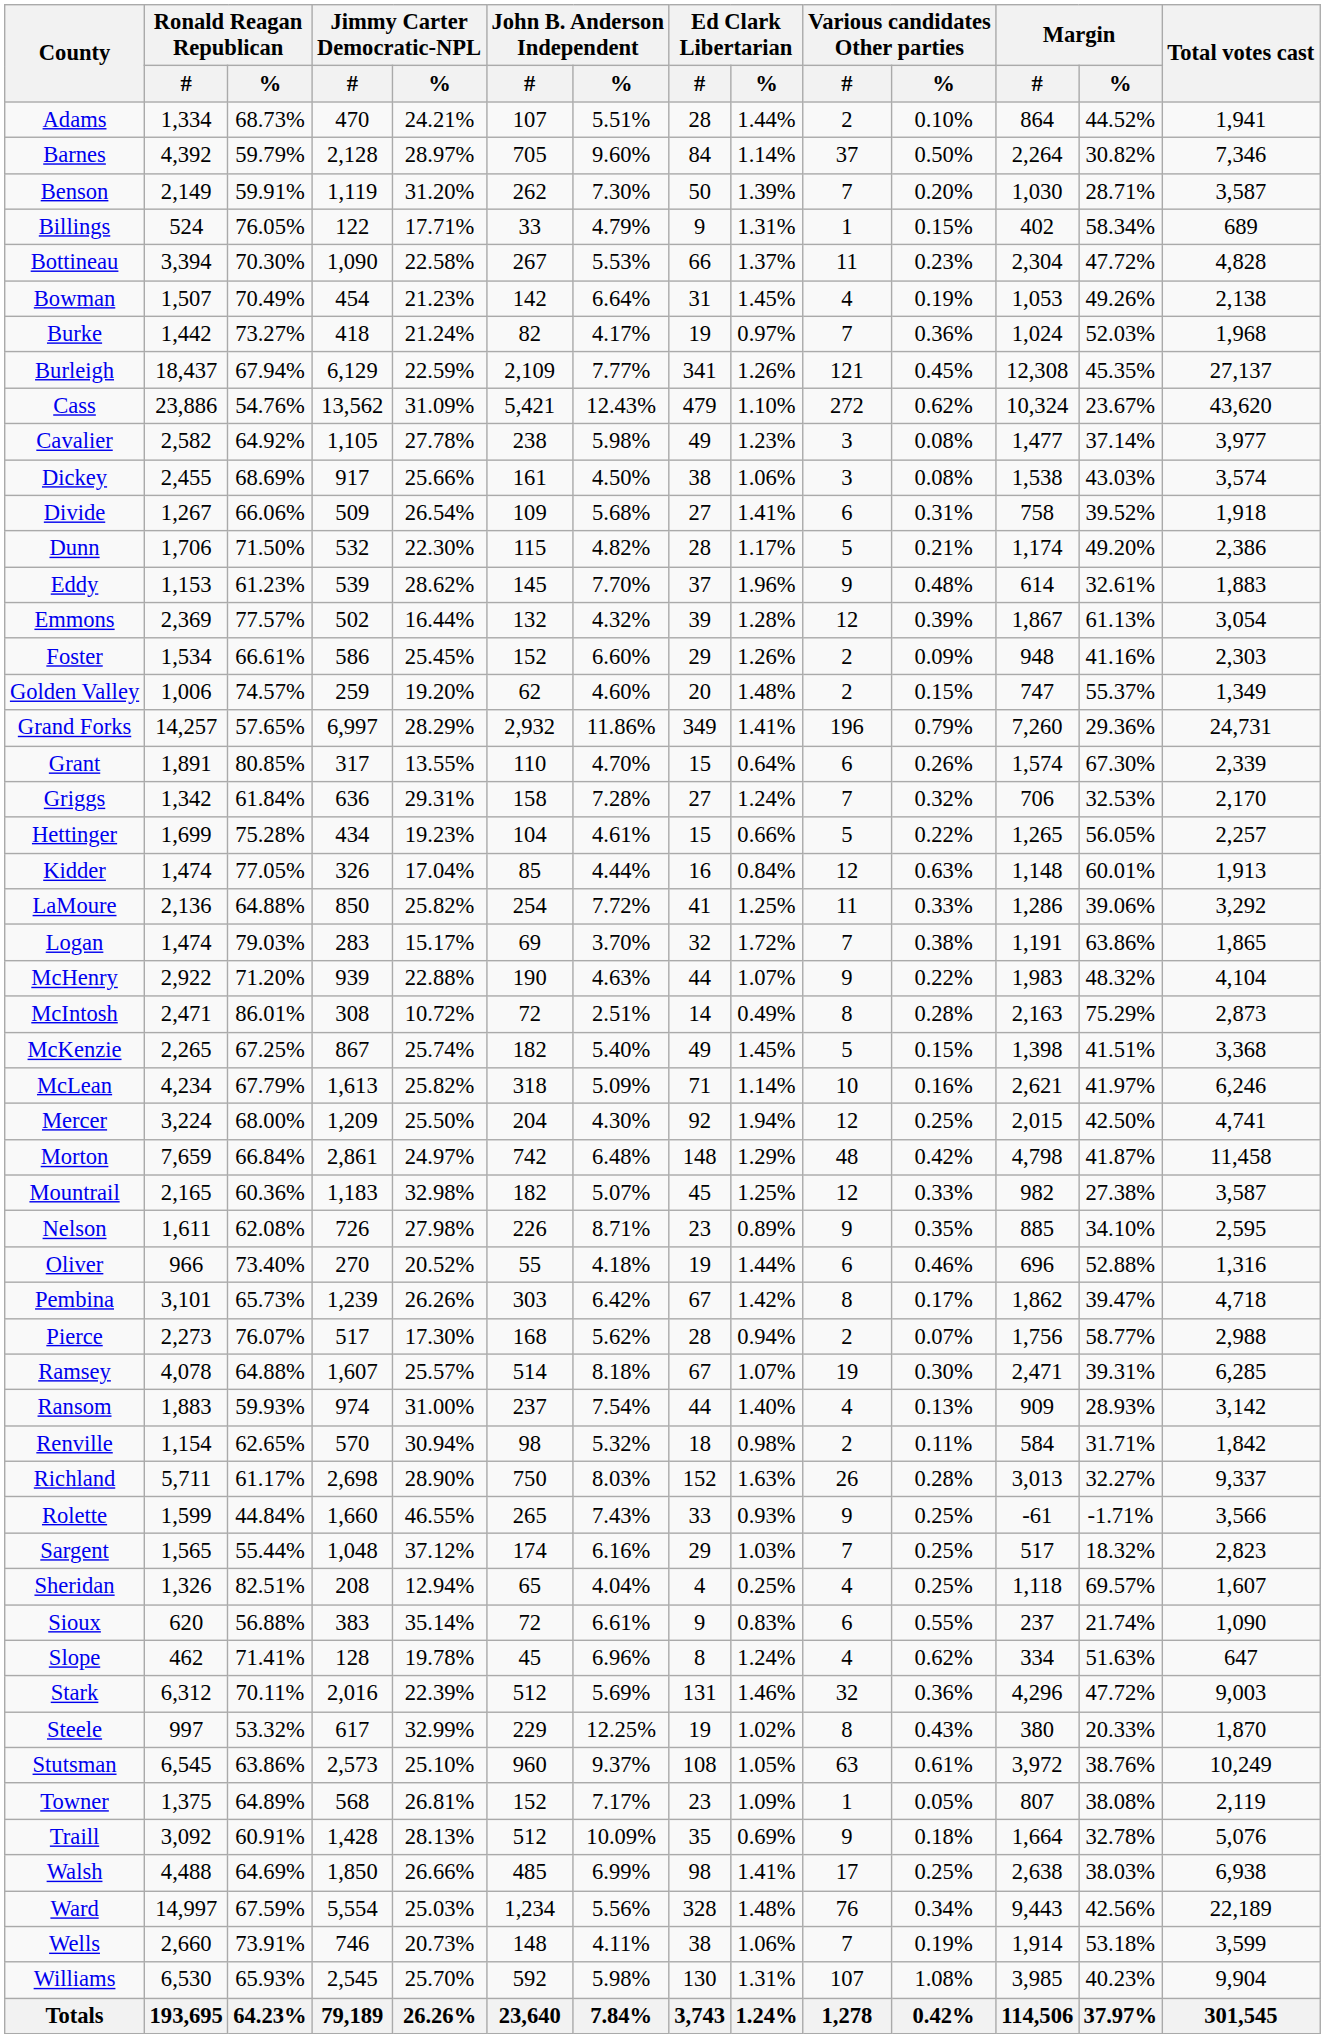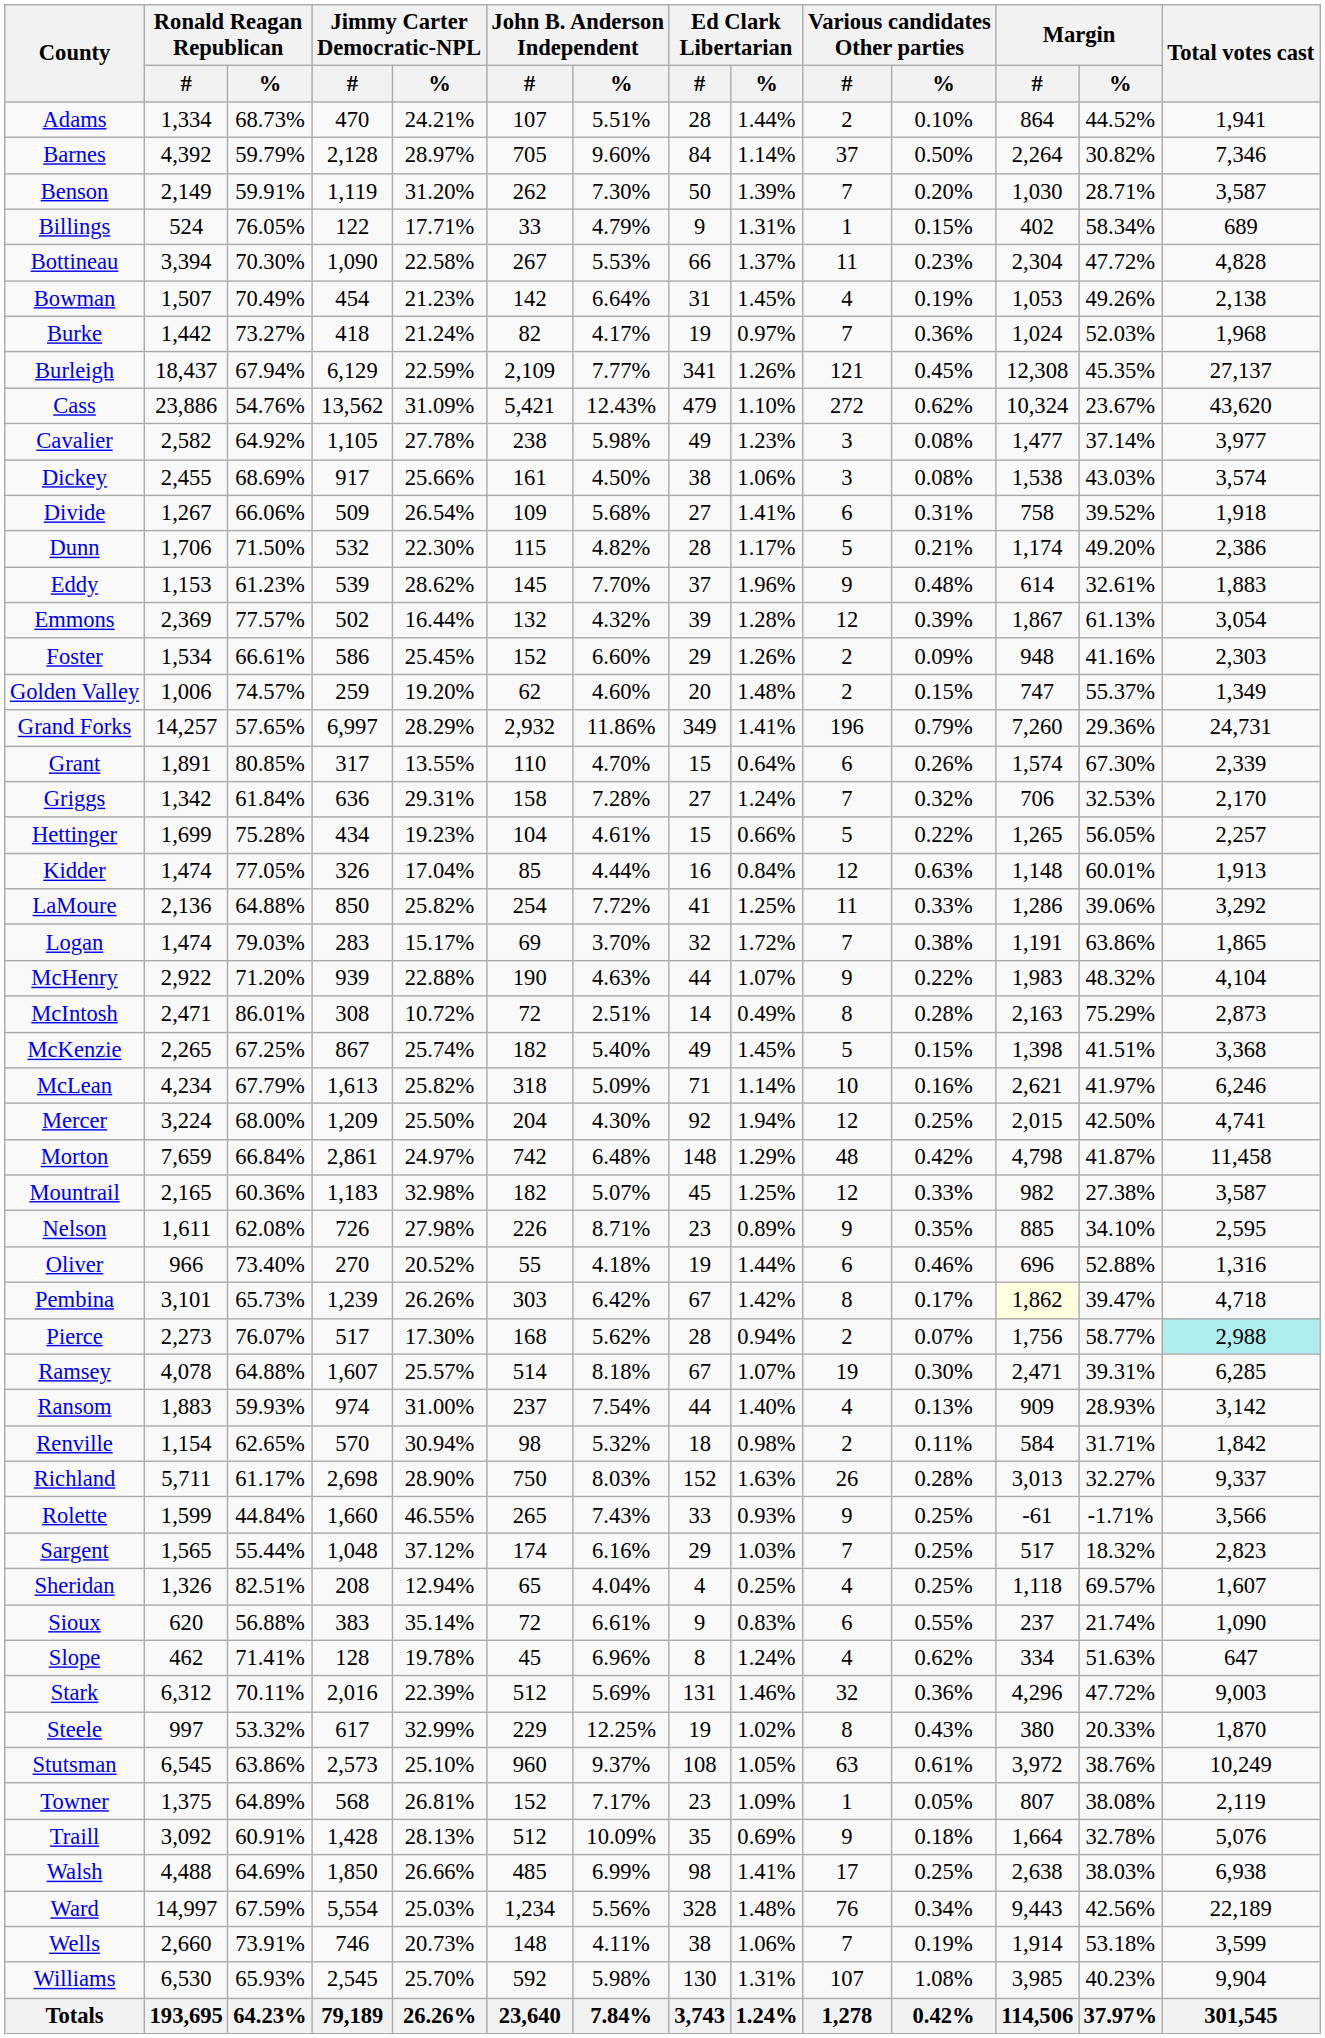(1037, 1300) no background -> (1037, 1300) lightyellow background
(1241, 1335) no background -> (1241, 1335) paleturquoise background
